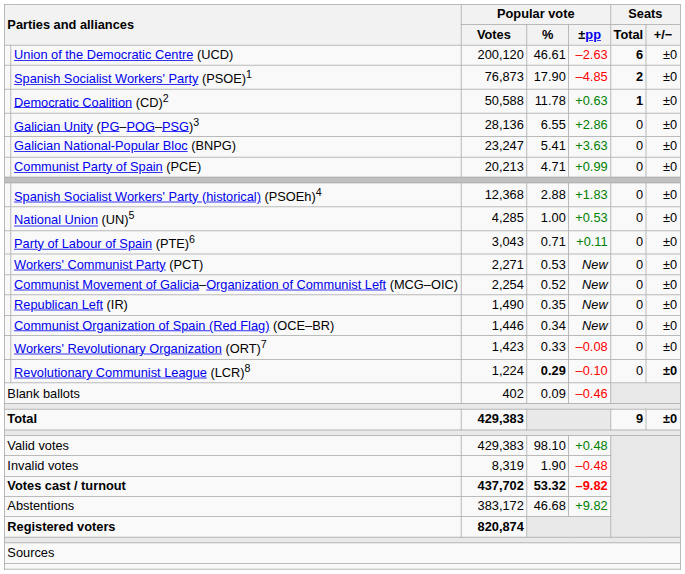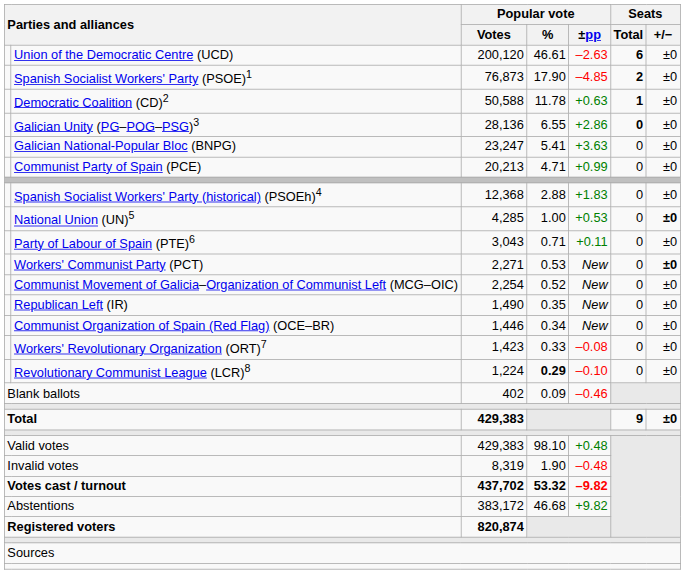(640, 124) normal -> (640, 124) bold
(670, 218) normal -> (670, 218) bold
(670, 264) normal -> (670, 264) bold
(670, 371) bold -> (670, 371) normal
